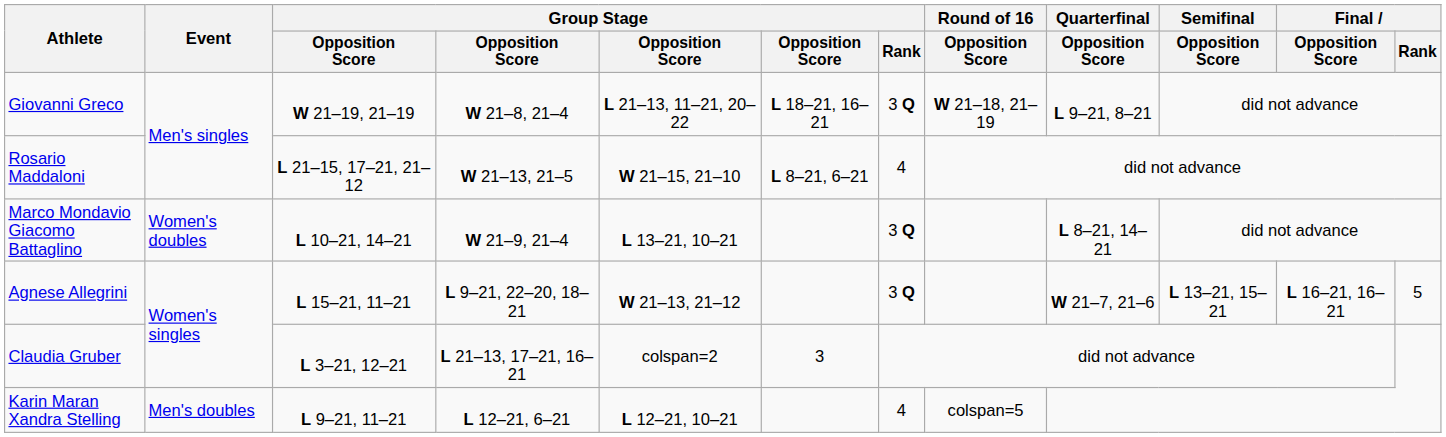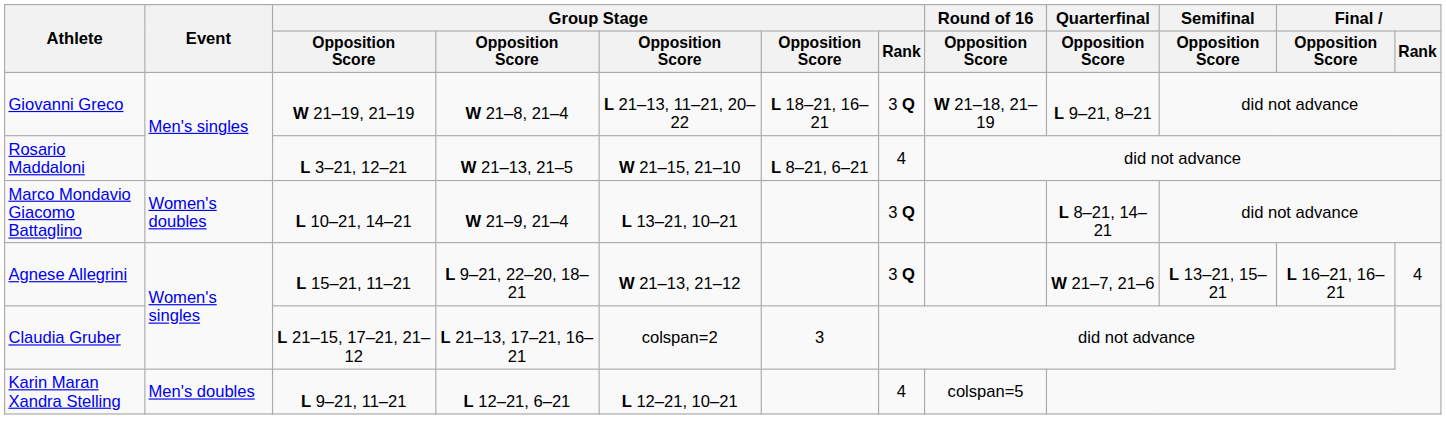(354, 177) L 21–15, 17–21, 21–12 -> (354, 168) L 3–21, 12–21
(1418, 293) 5 -> (1418, 275) 4
(354, 366) L 3–21, 12–21 -> (354, 347) L 21–15, 17–21, 21–12
